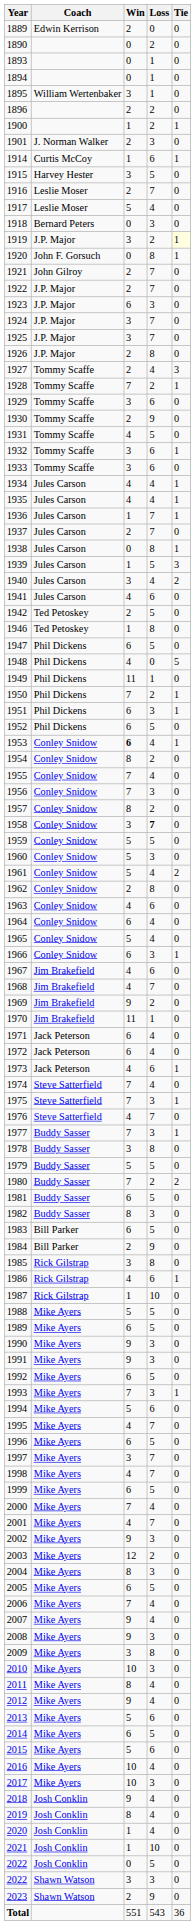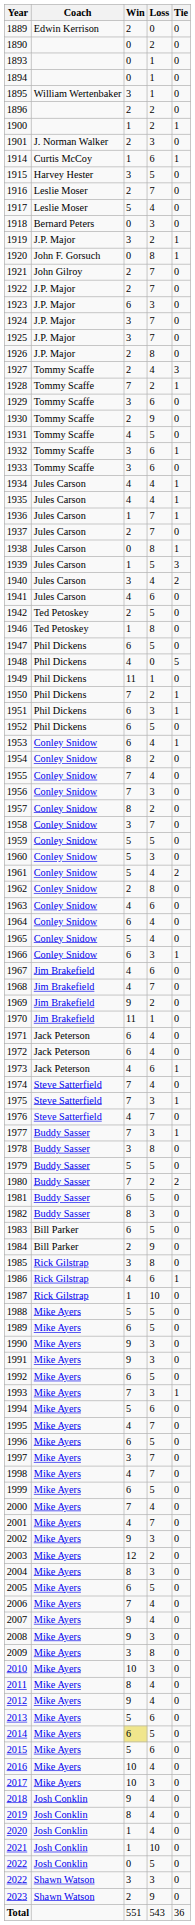(177, 239) lightyellow background -> (177, 239) no background
(129, 743) bold -> (129, 743) normal
(152, 824) bold -> (152, 824) normal
(129, 1734) no background -> (129, 1734) khaki background
